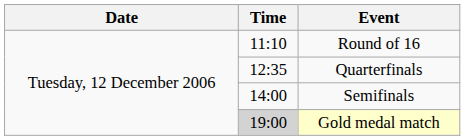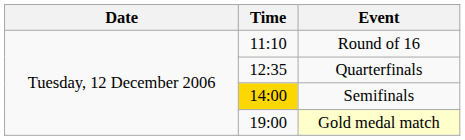(268, 95) no background -> (268, 95) gold background
(268, 122) lightgrey background -> (268, 122) no background
